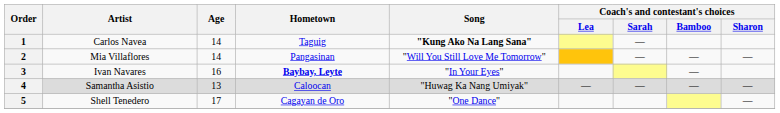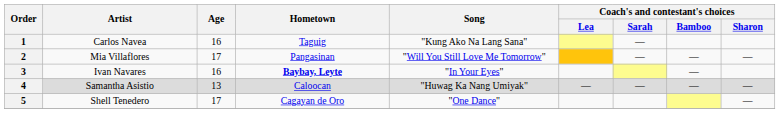(216, 41) 14 -> (216, 41) 16
(474, 41) bold -> (474, 41) normal
(216, 56) 14 -> (216, 56) 17
